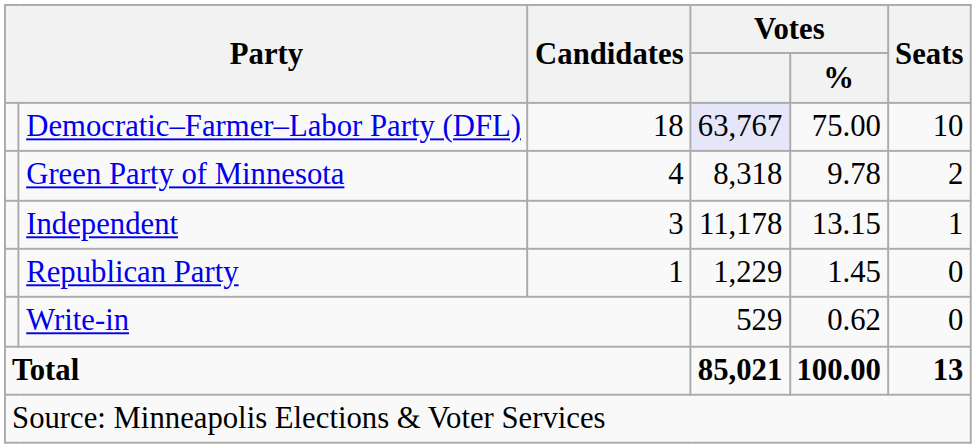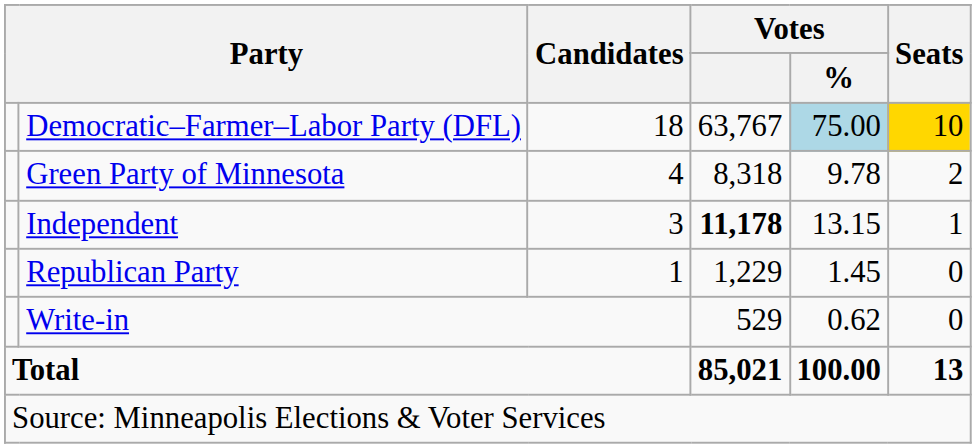(740, 126) lavender background -> (740, 126) no background
(846, 126) no background -> (846, 126) lightblue background
(948, 126) no background -> (948, 126) gold background
(741, 223) normal -> (741, 223) bold
